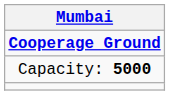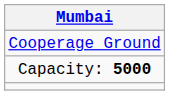(85, 43) bold -> (85, 43) normal
